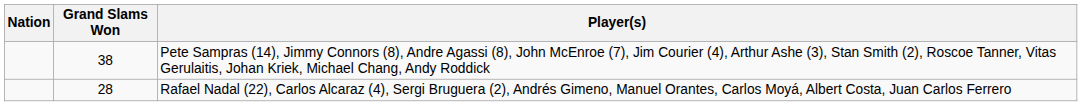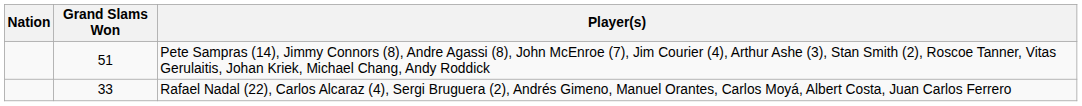(105, 60) 38 -> (105, 60) 51
(105, 90) 28 -> (105, 90) 33
